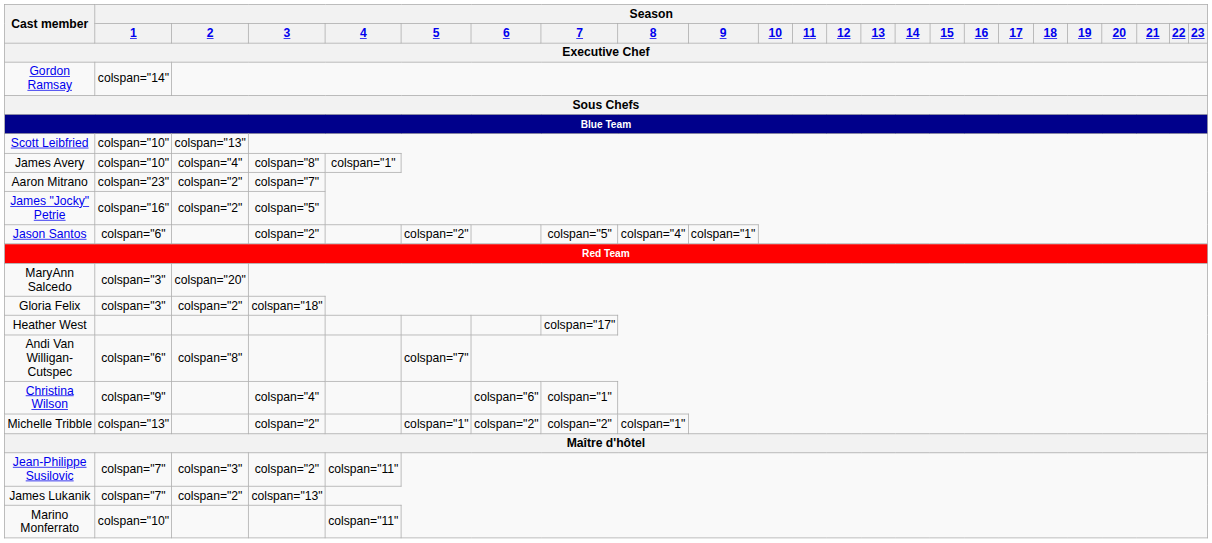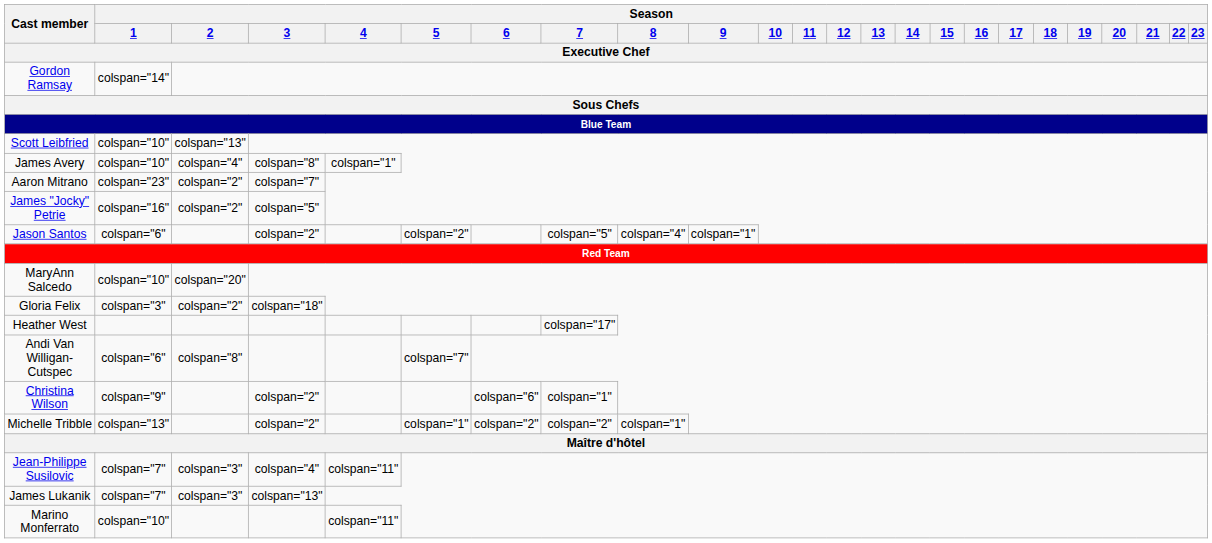(133, 279) colspan="3" -> (133, 279) colspan="10"
(287, 397) colspan="4" -> (287, 397) colspan="2"
(287, 469) colspan="2" -> (287, 469) colspan="4"
(210, 495) colspan="2" -> (210, 495) colspan="3"
